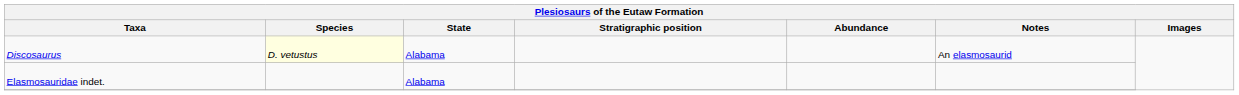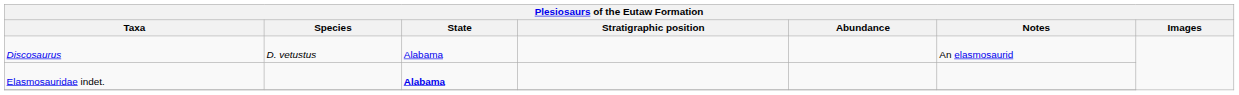(293, 54) lightyellow background -> (291, 54) no background
(425, 81) normal -> (424, 81) bold
